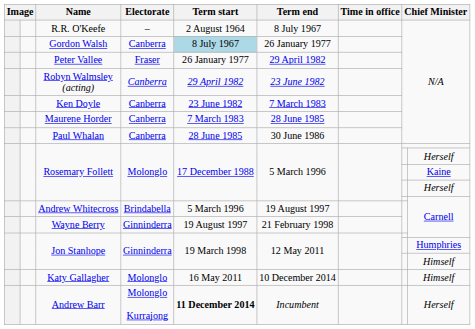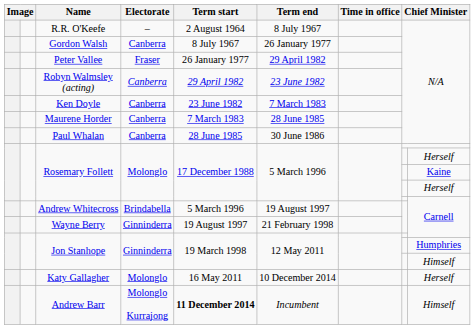(215, 44) lightblue background -> (215, 44) no background
(439, 277) Himself -> (439, 277) Herself
(439, 304) Herself -> (439, 304) Himself
